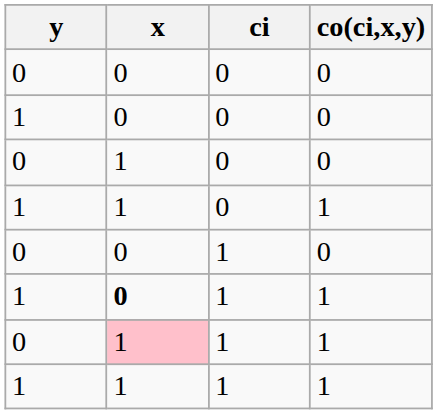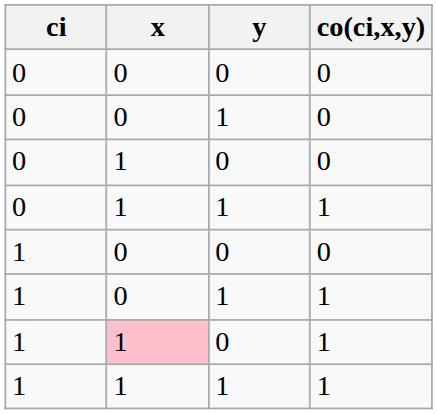columns swapped: (259, 26) <-> (56, 26)
(121, 296) bold -> (121, 296) normal
